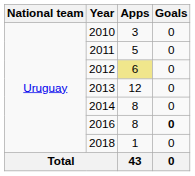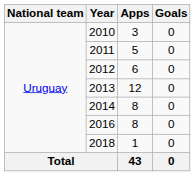(135, 69) khaki background -> (135, 69) no background
(171, 124) bold -> (171, 124) normal
